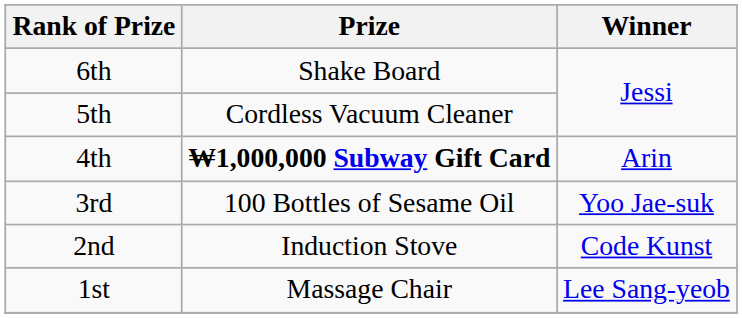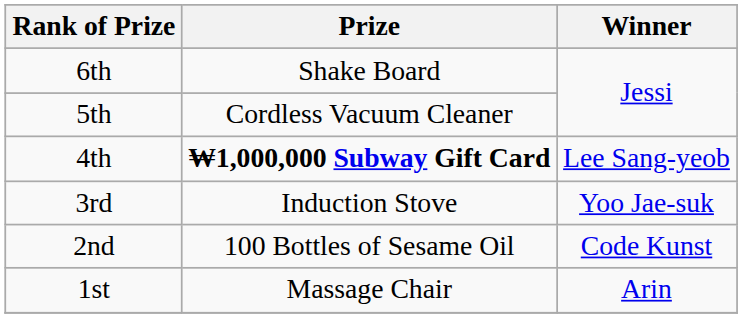(646, 158) Arin -> (647, 158) Lee Sang-yeob
(369, 202) 100 Bottles of Sesame Oil -> (369, 202) Induction Stove
(369, 245) Induction Stove -> (369, 245) 100 Bottles of Sesame Oil
(647, 289) Lee Sang-yeob -> (646, 289) Arin
